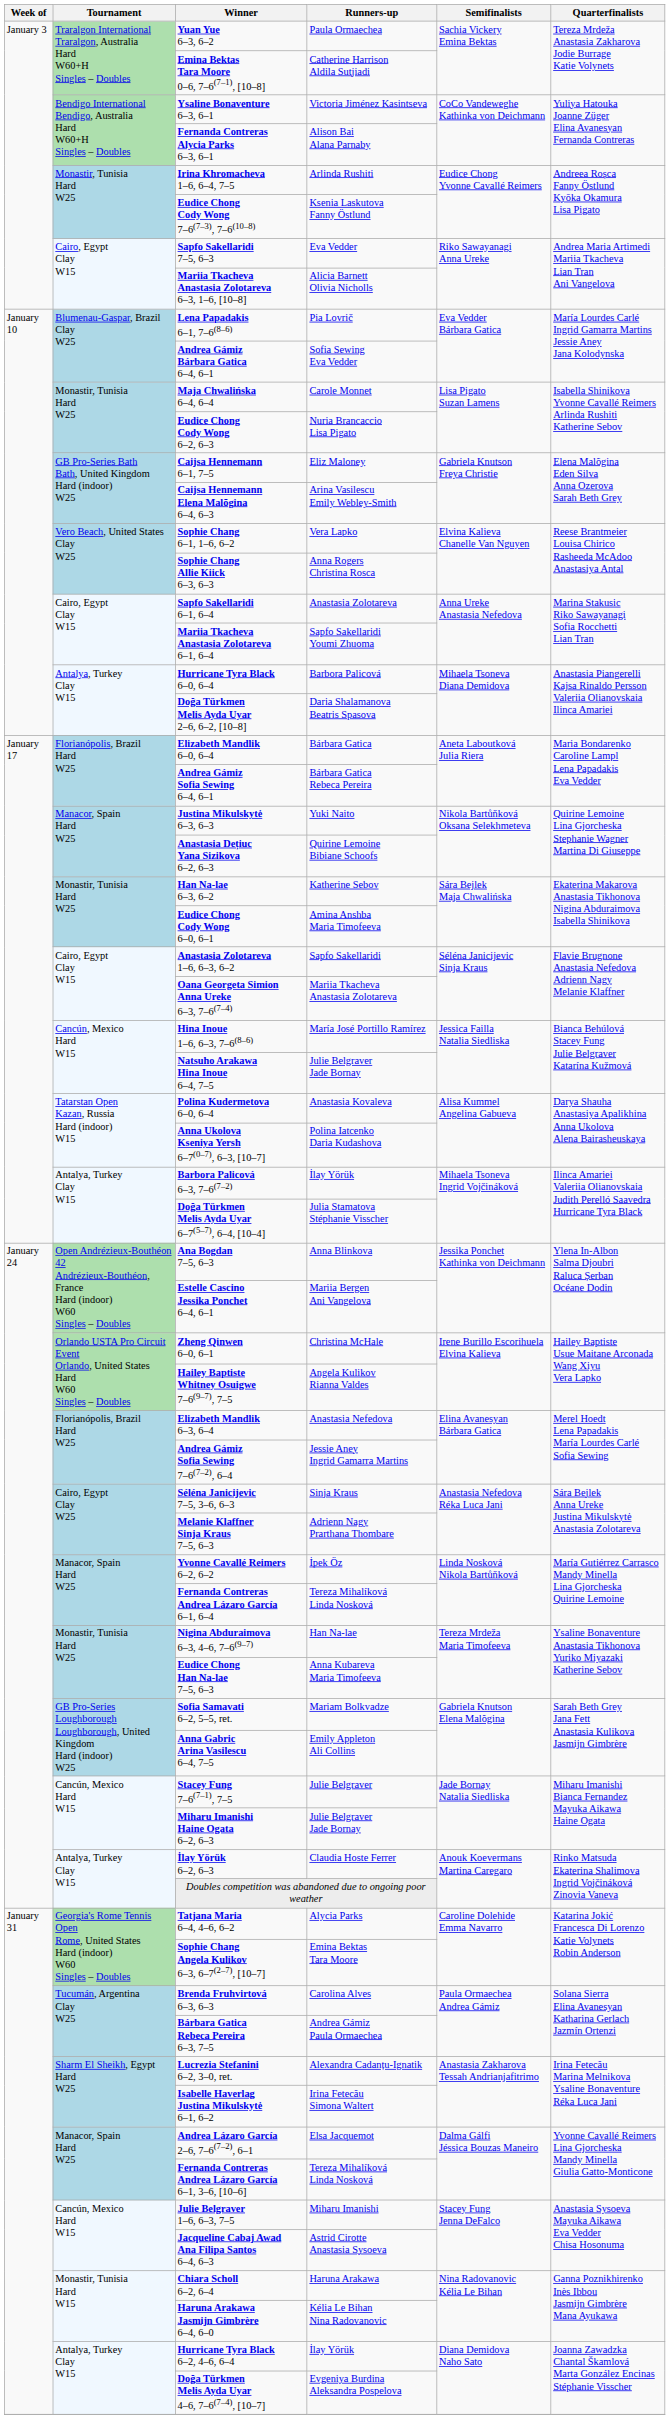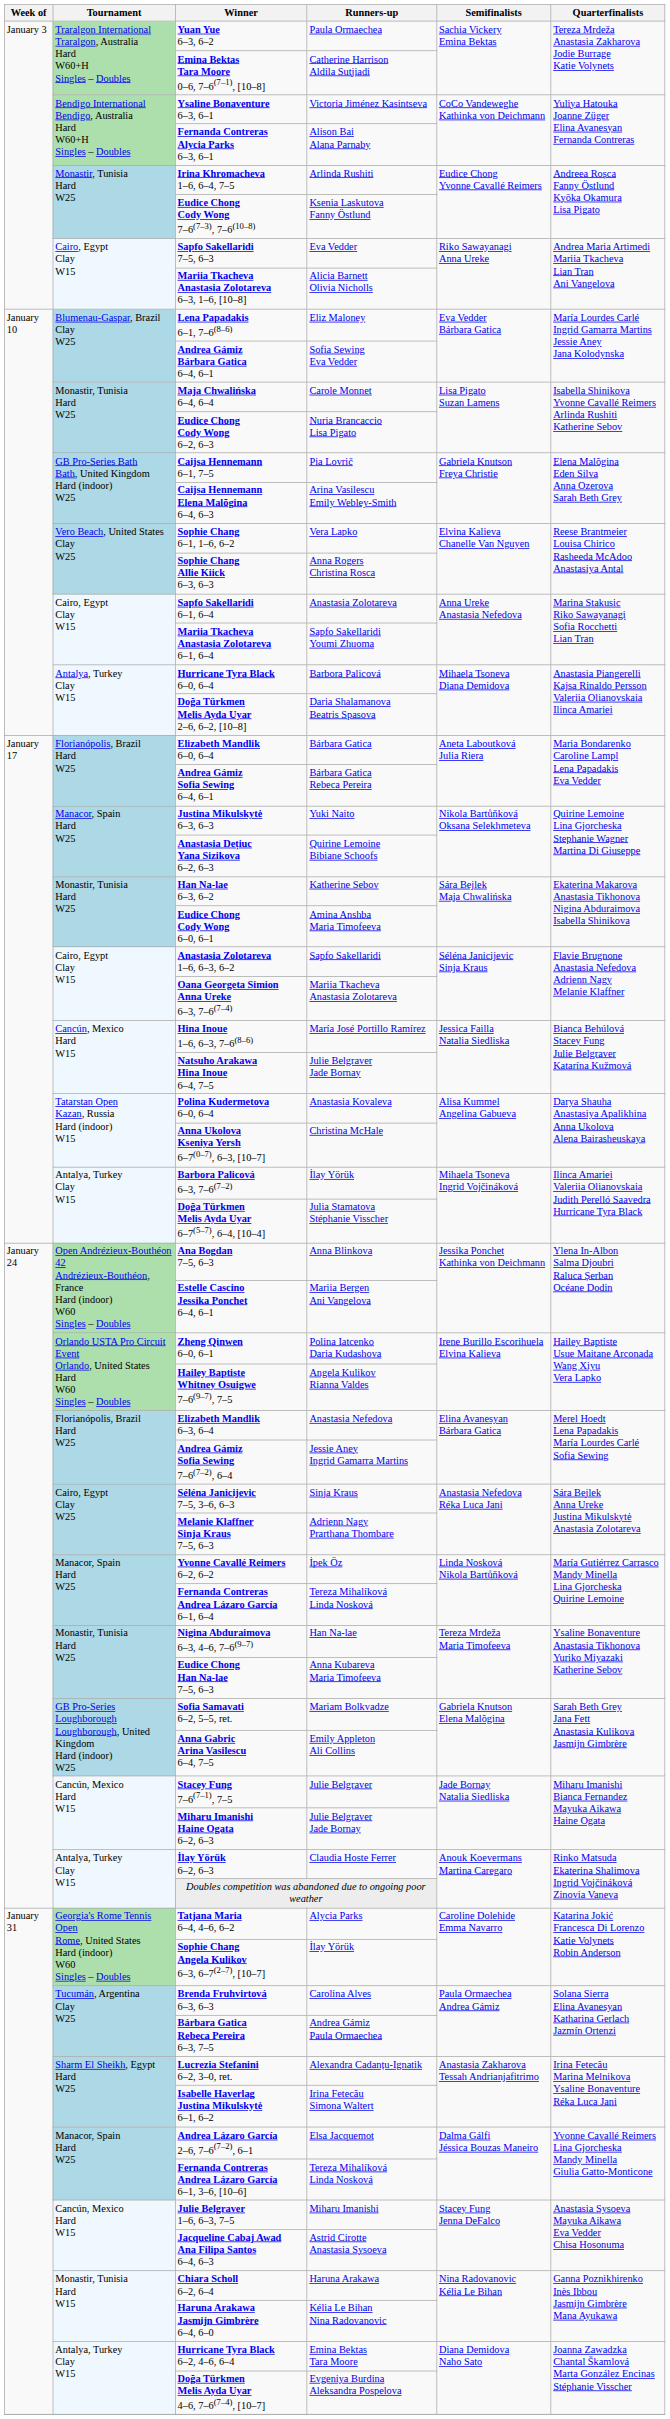(331, 317) Pia Lovrič -> (337, 317) Eliz Maloney
(337, 461) Eliz Maloney -> (331, 461) Pia Lovrič
(345, 1137) Polina Iatcenko Daria Kudashova -> (346, 1131) Christina McHale
(346, 1341) Christina McHale -> (345, 1347) Polina Iatcenko Daria Kudashova
(338, 1953) Emina Bektas Tara Moore -> (332, 1947) İlay Yörük
(332, 2349) İlay Yörük -> (338, 2355) Emina Bektas Tara Moore
